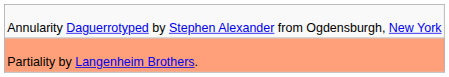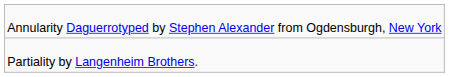(103, 62) lightsalmon background -> (103, 62) no background
